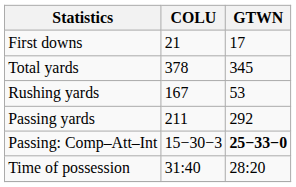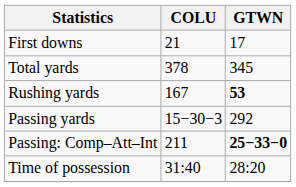(237, 93) normal -> (237, 93) bold
(176, 118) 211 -> (193, 118) 15−30−3
(193, 143) 15−30−3 -> (176, 143) 211
